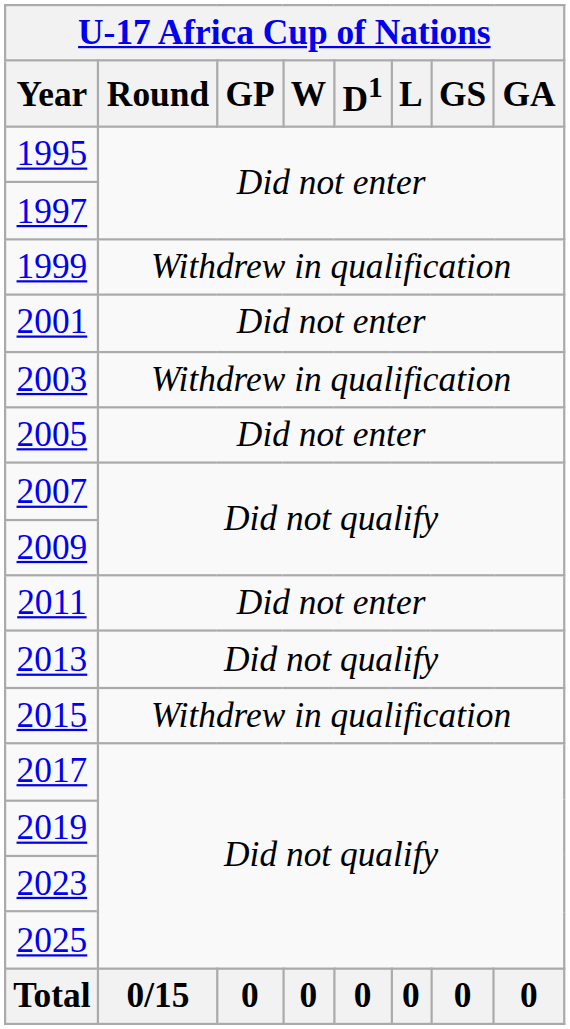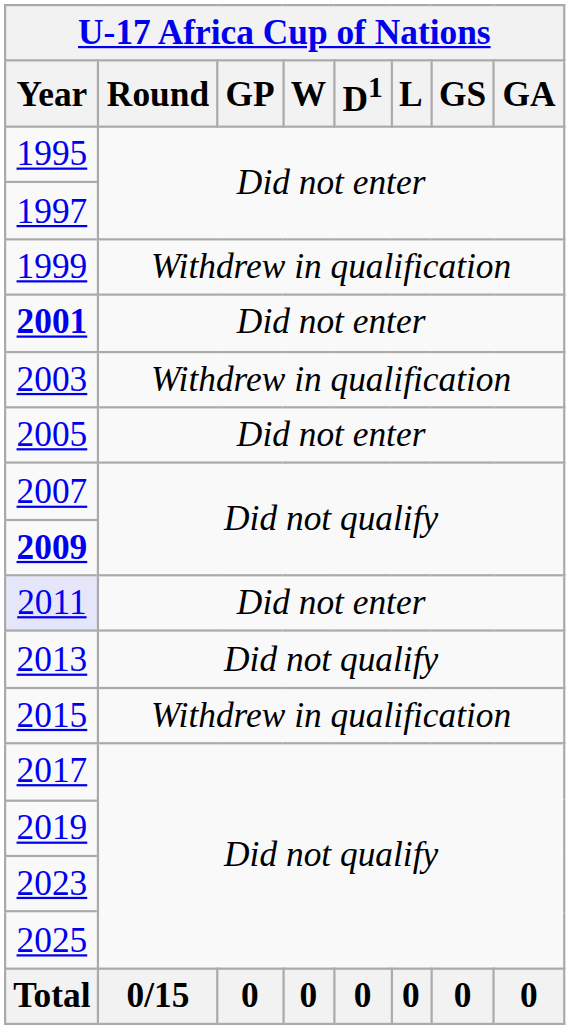(52, 322) normal -> (52, 322) bold
(52, 546) normal -> (52, 546) bold
(52, 602) no background -> (52, 602) lavender background
